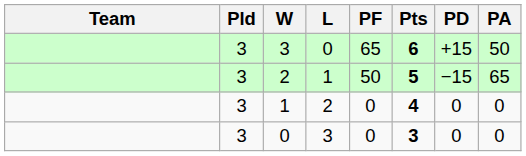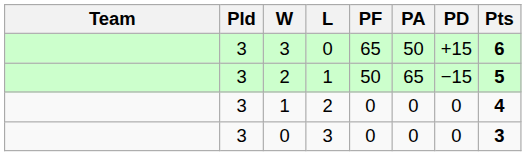columns swapped: (499, 19) <-> (413, 19)
